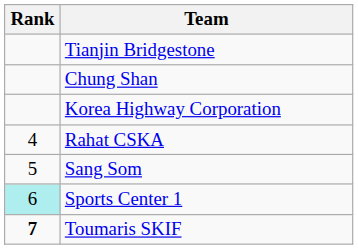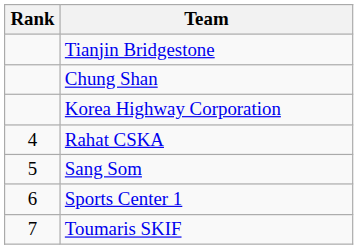(33, 199) paleturquoise background -> (33, 199) no background
(33, 229) bold -> (33, 229) normal
